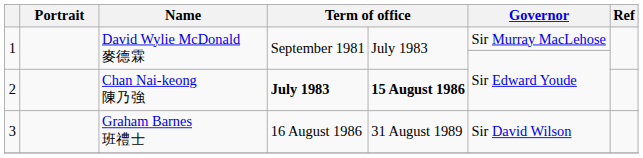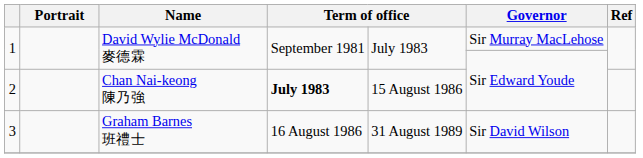(418, 89) bold -> (417, 89) normal
